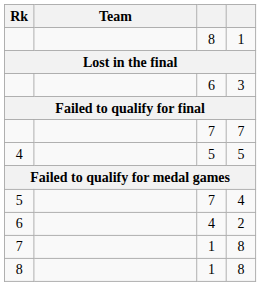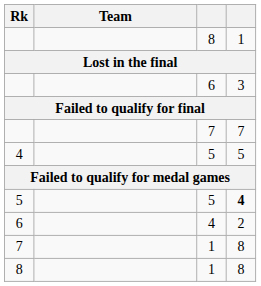(212, 200) 7 -> (212, 200) 5
(241, 200) normal -> (241, 200) bold
